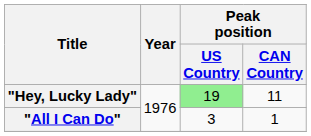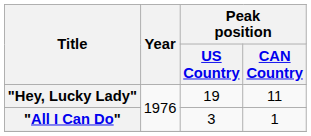(211, 95) lightgreen background -> (211, 95) no background
